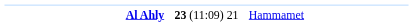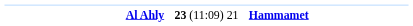(276, 14) normal -> (279, 14) bold
